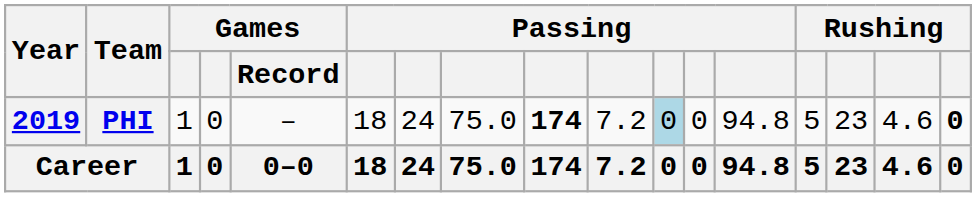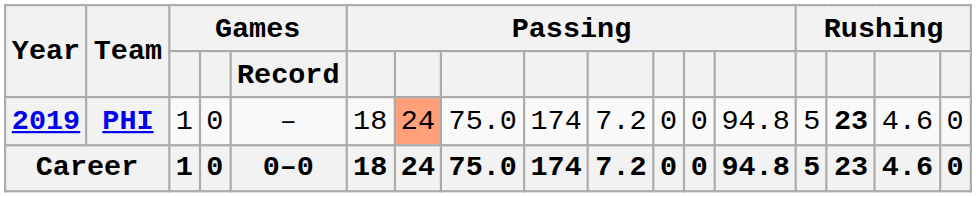(418, 121) no background -> (418, 121) lightsalmon background
(556, 121) bold -> (556, 121) normal
(669, 121) lightblue background -> (669, 121) no background
(851, 121) normal -> (851, 121) bold
(955, 121) bold -> (955, 121) normal
